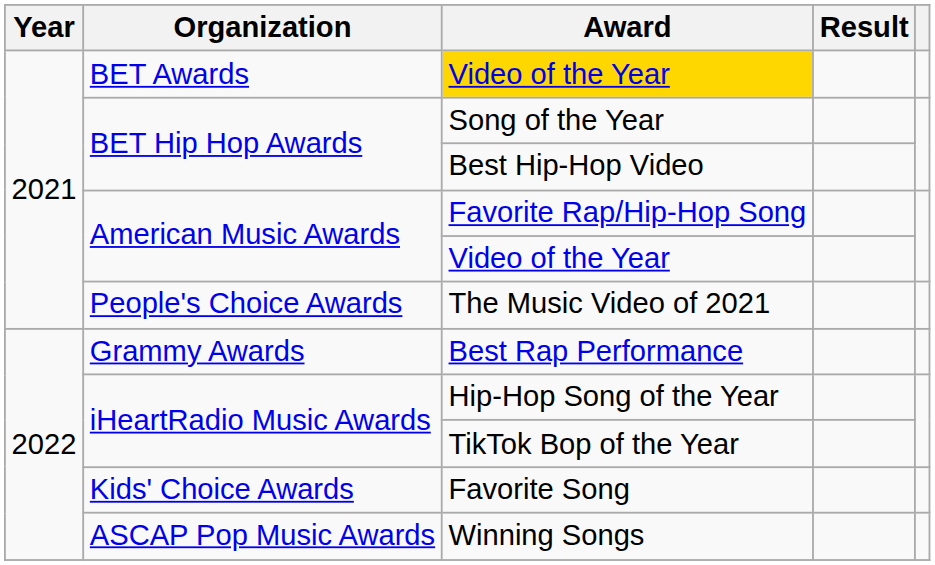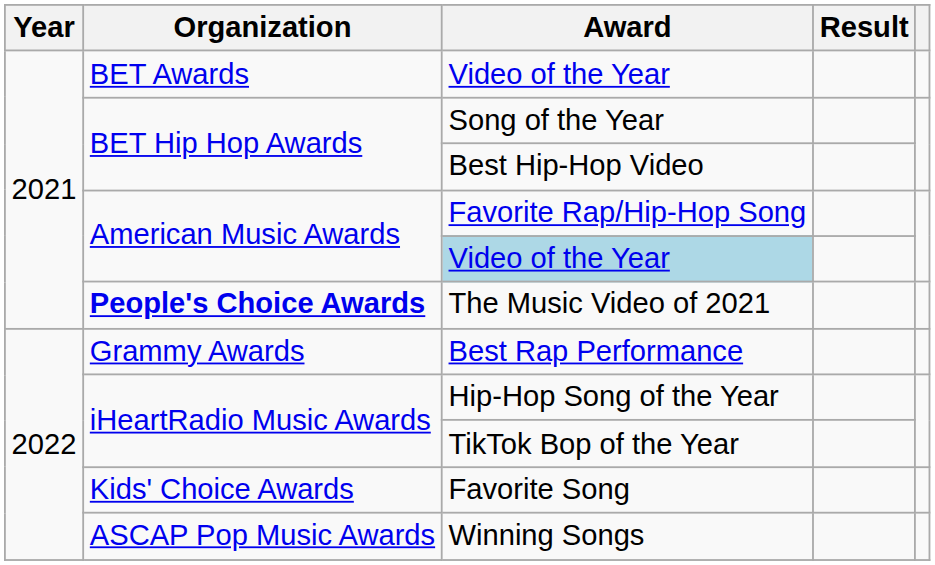(559, 73) gold background -> (559, 73) no background
(559, 258) no background -> (559, 258) lightblue background
(246, 304) normal -> (258, 304) bold
